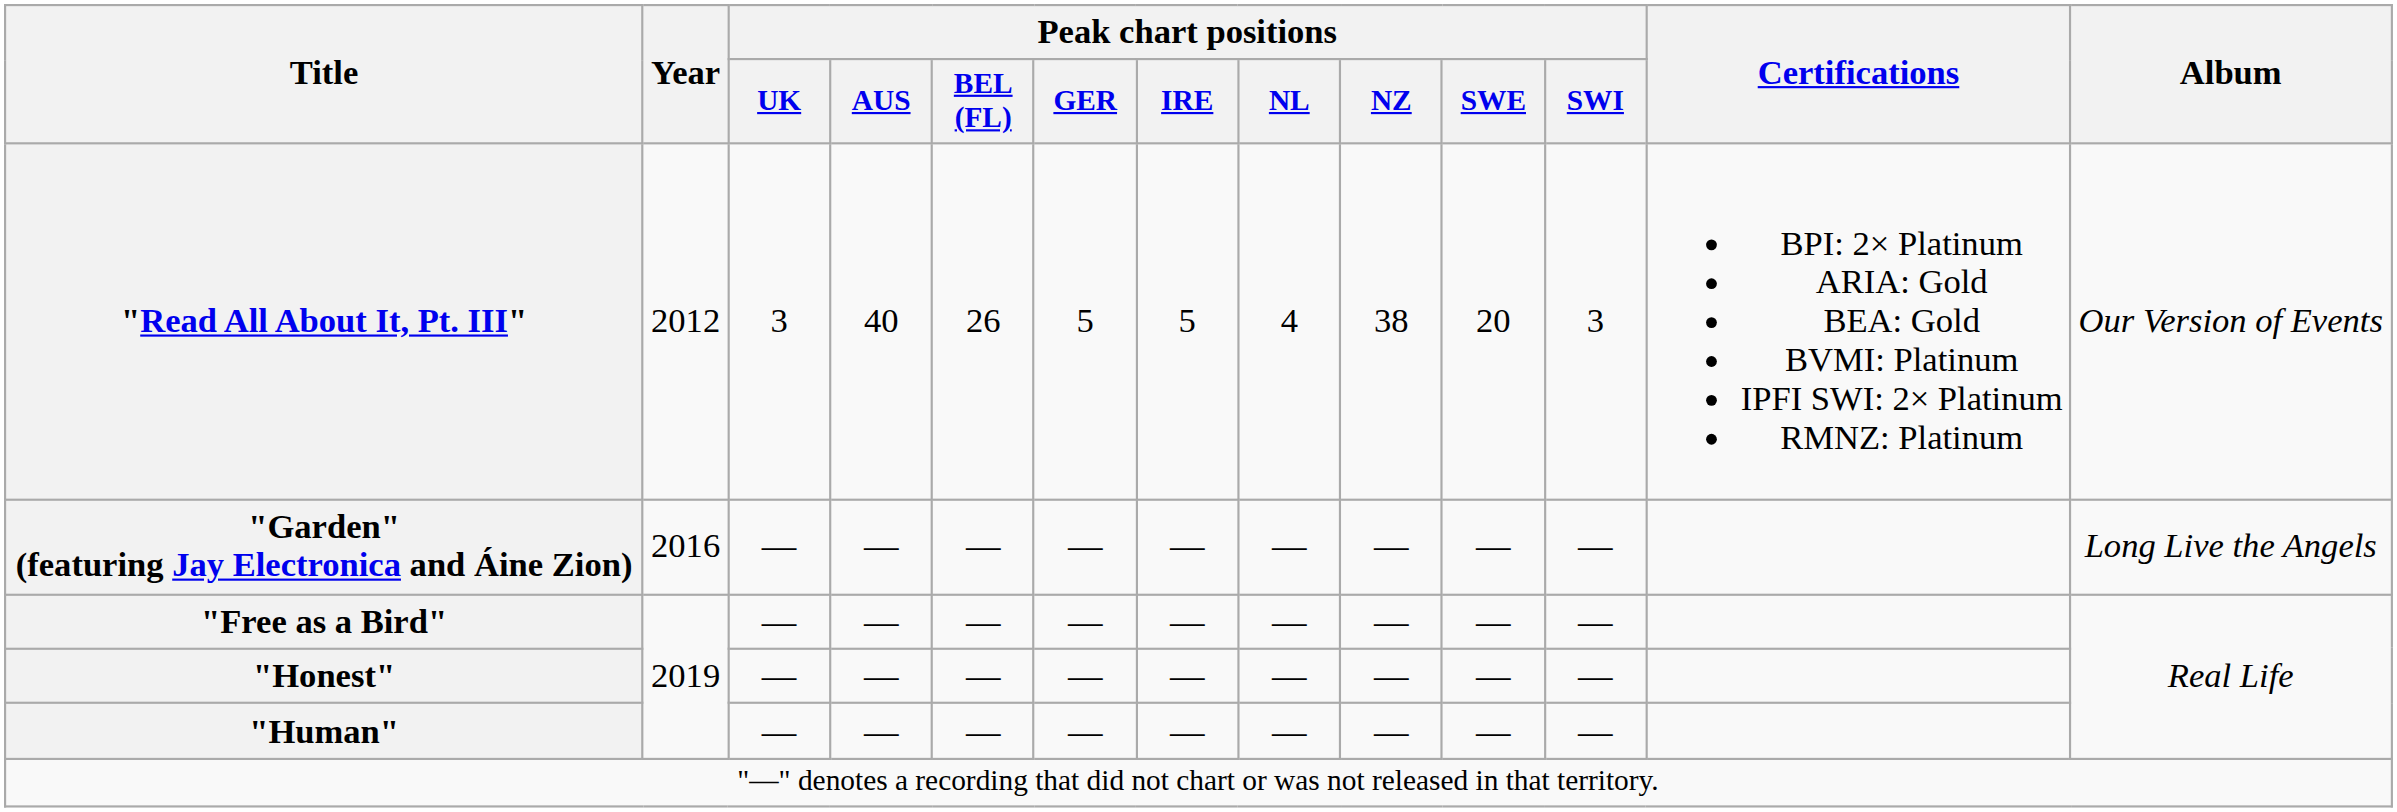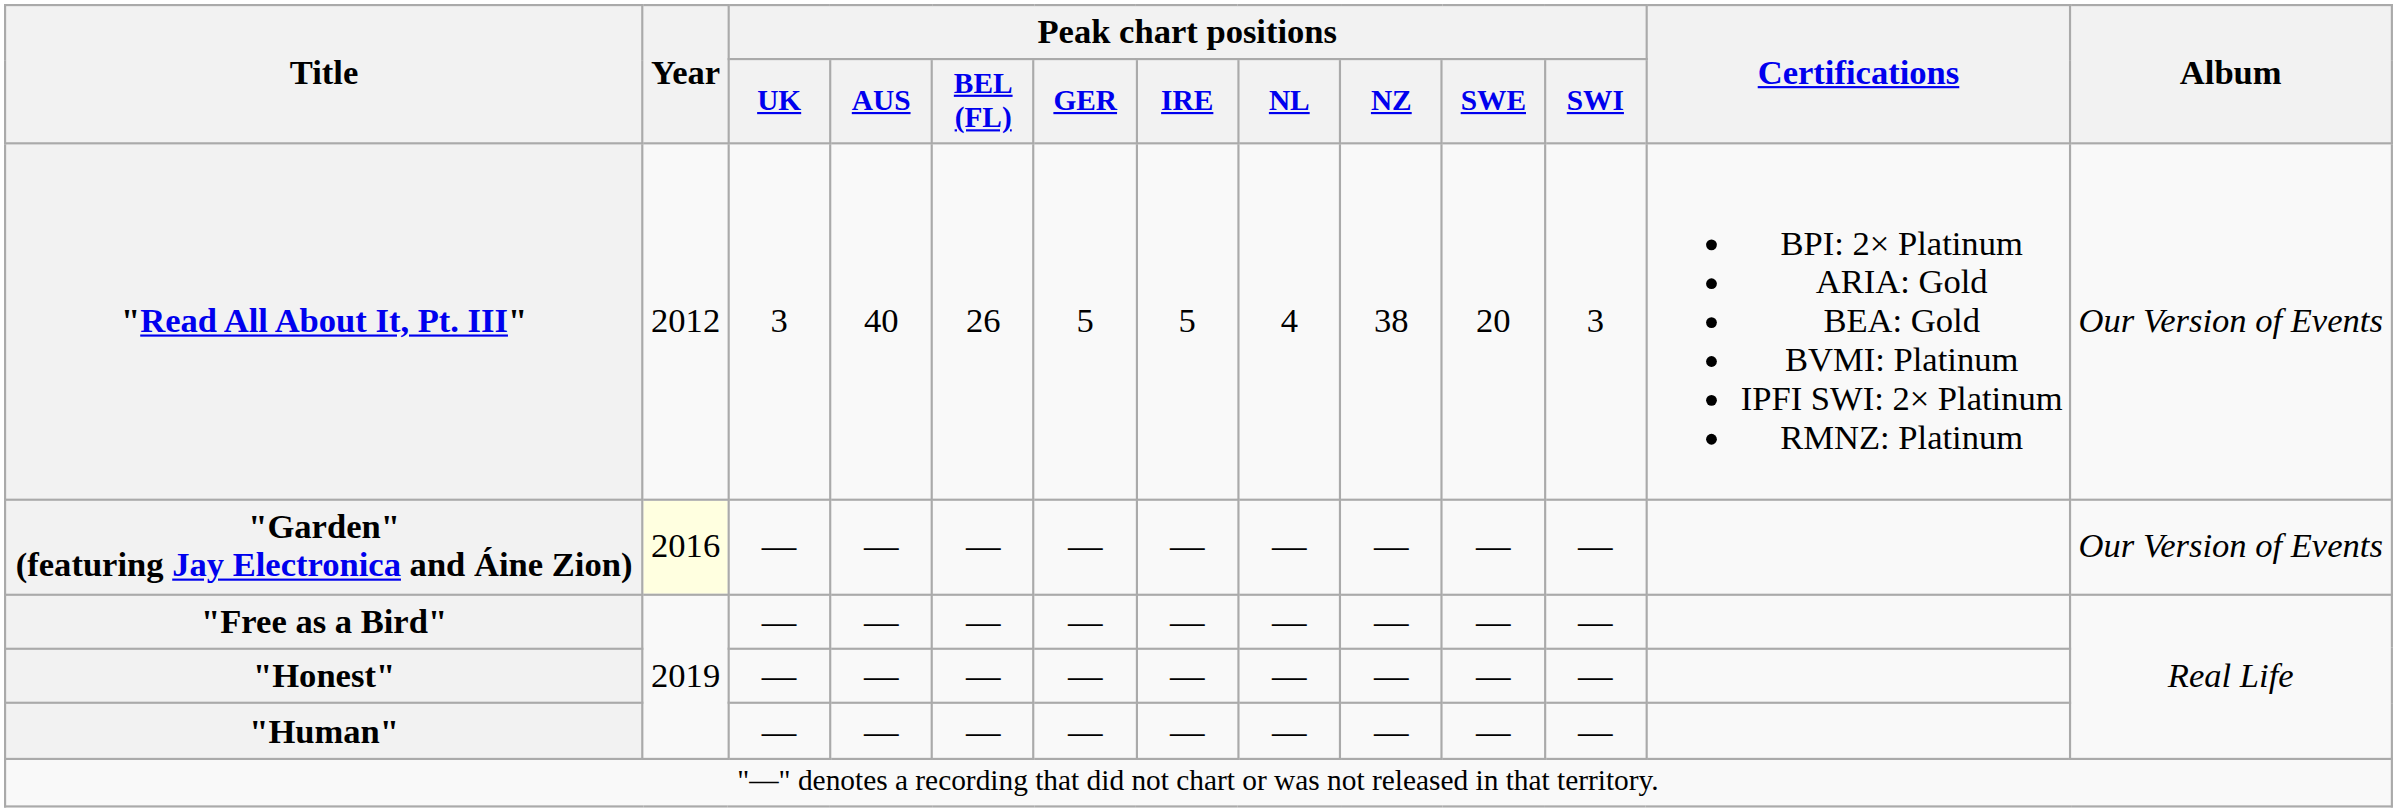(686, 546) no background -> (686, 546) lightyellow background
(2231, 546) Long Live the Angels -> (2231, 546) Our Version of Events
